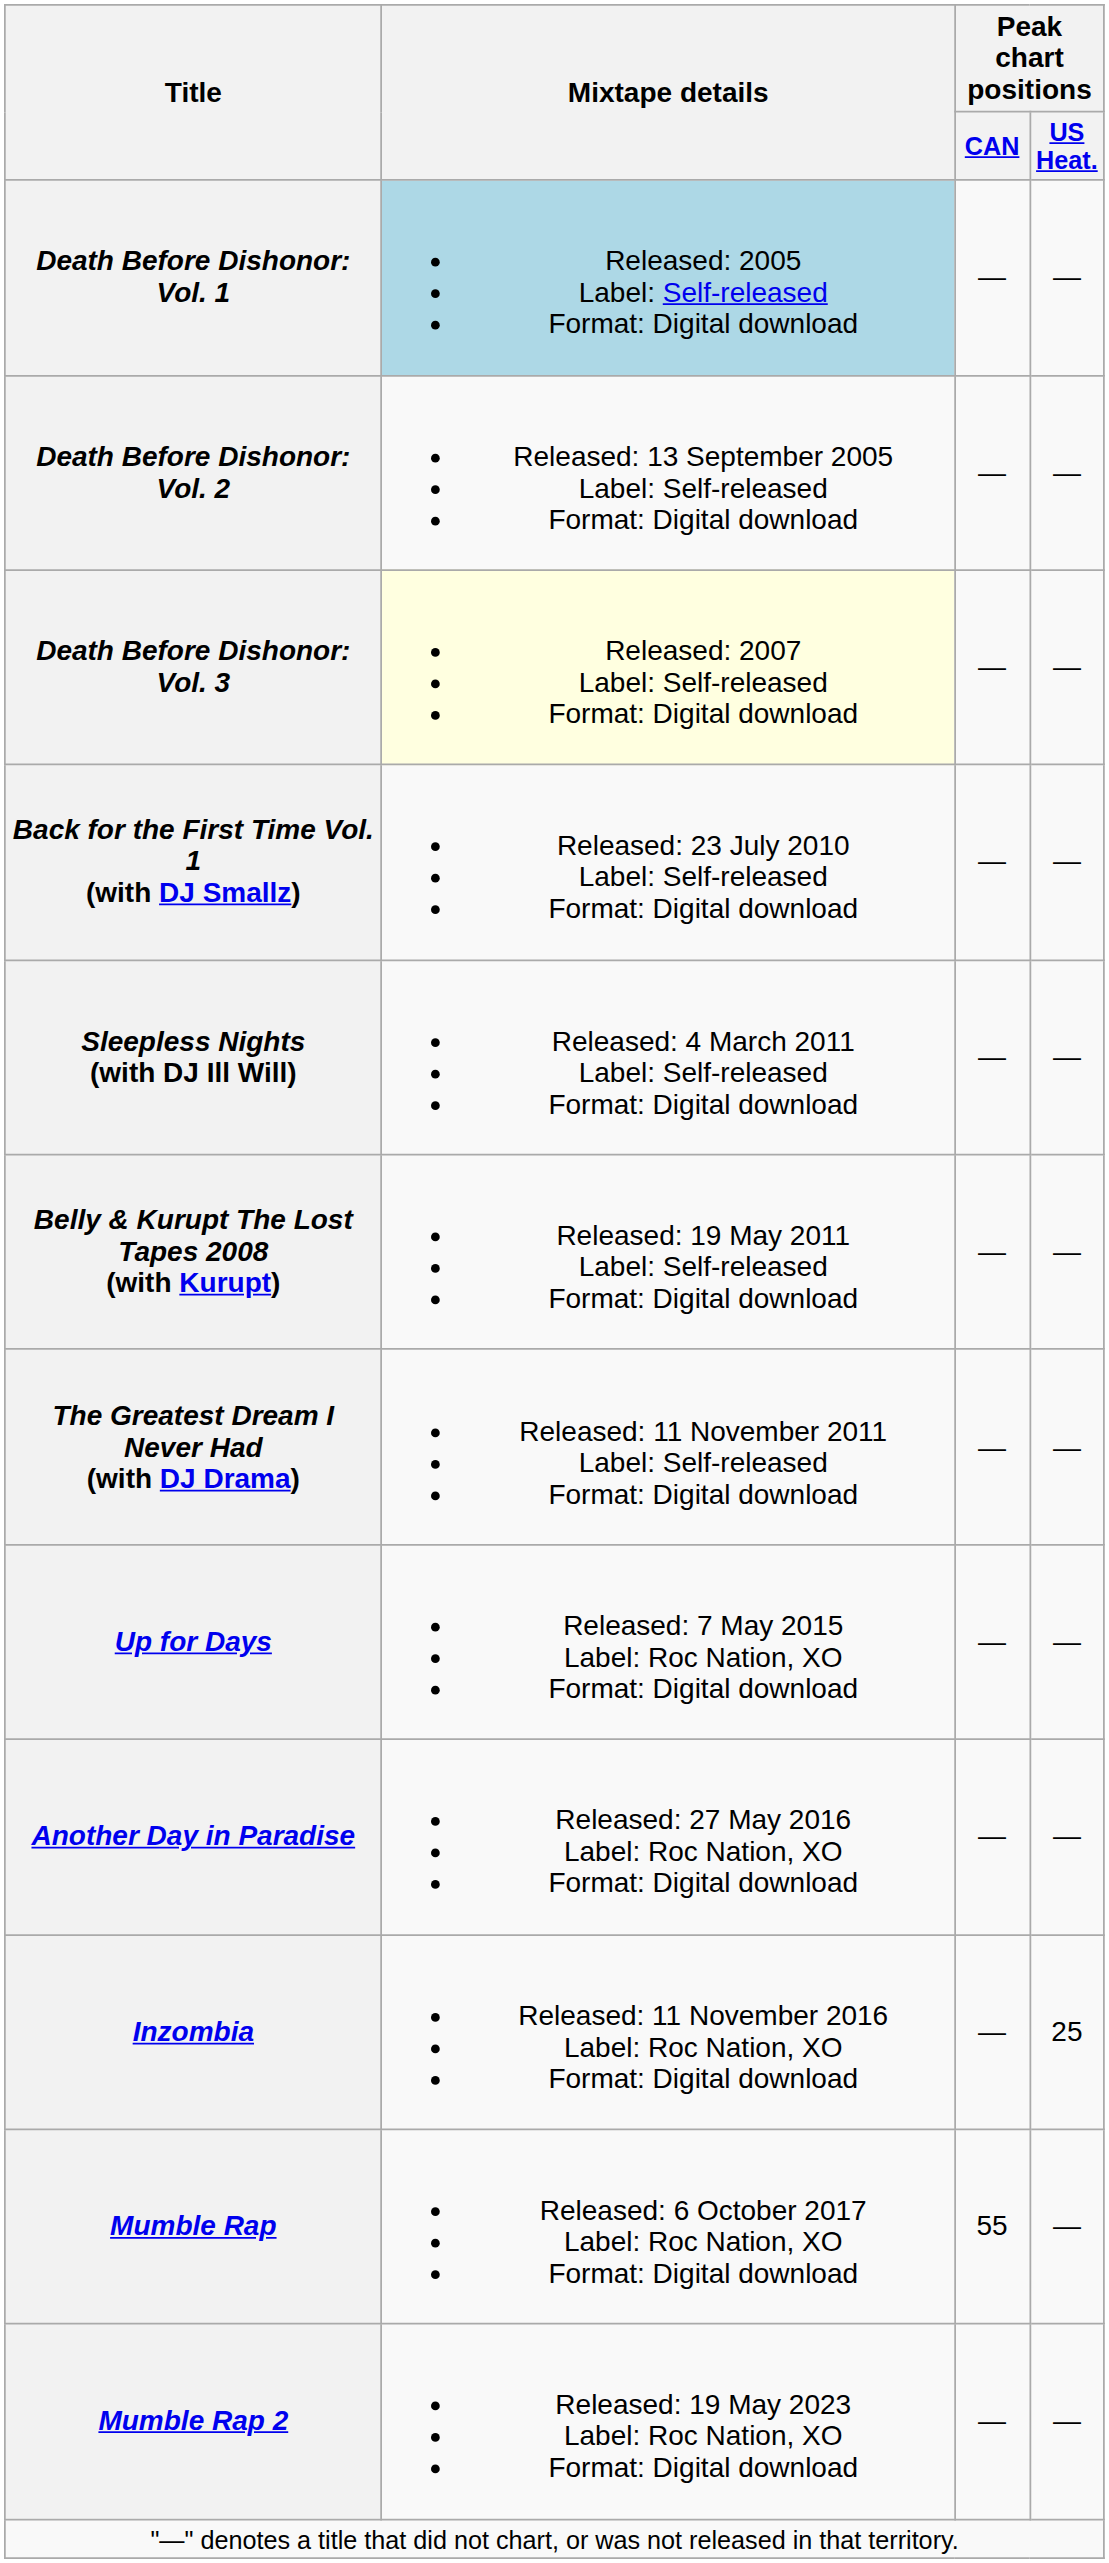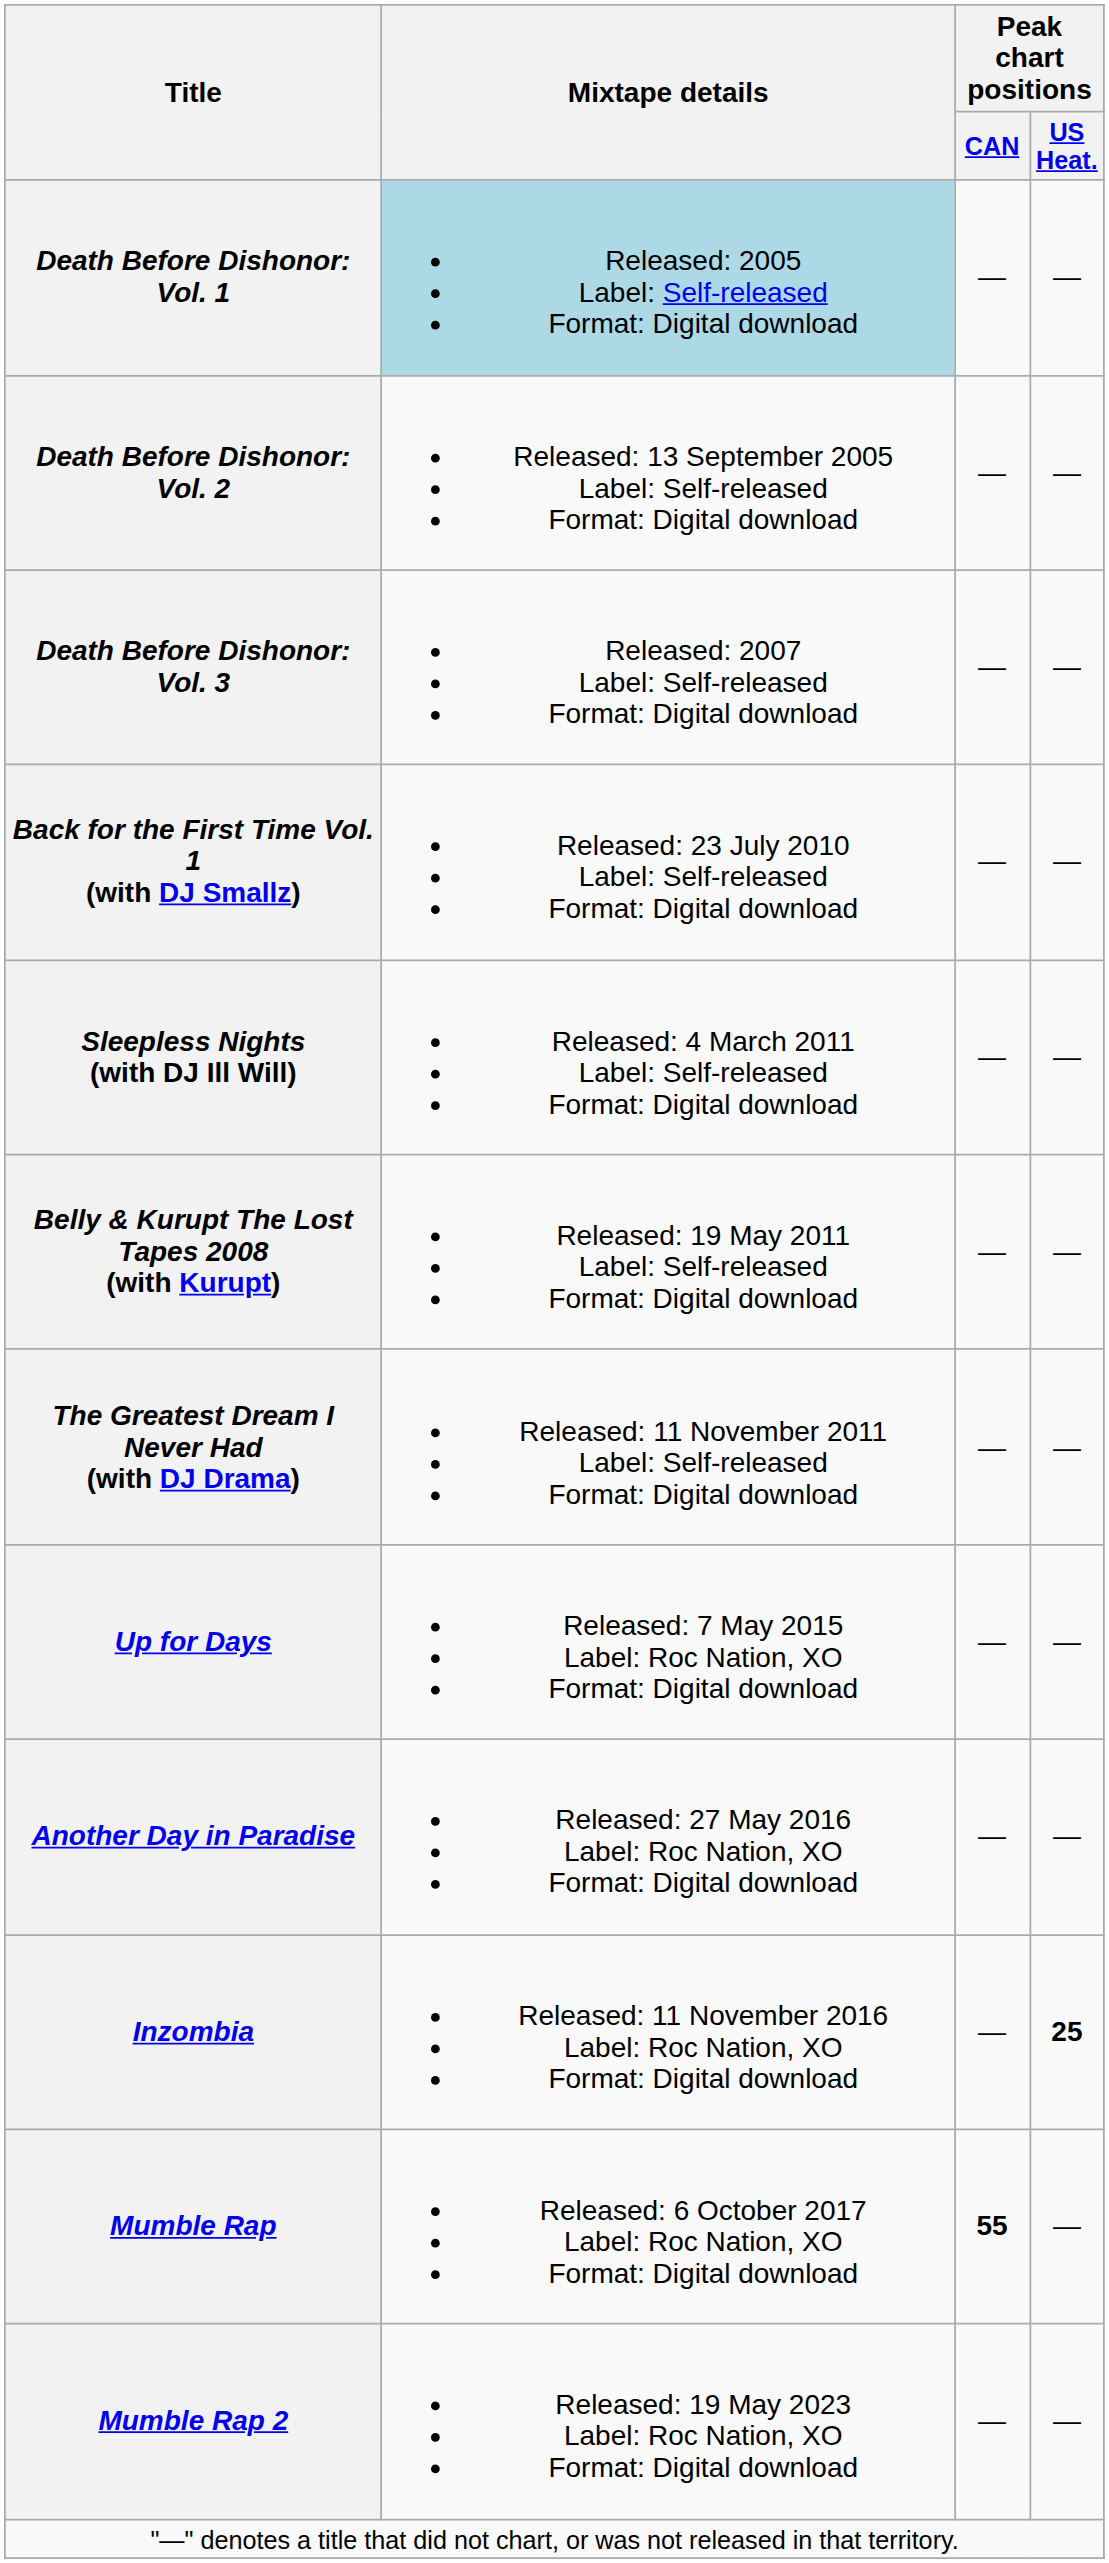(668, 683) lightyellow background -> (668, 683) no background
(1067, 2031) normal -> (1067, 2031) bold
(992, 2226) normal -> (992, 2226) bold
